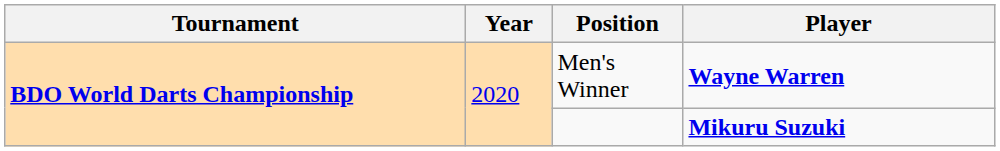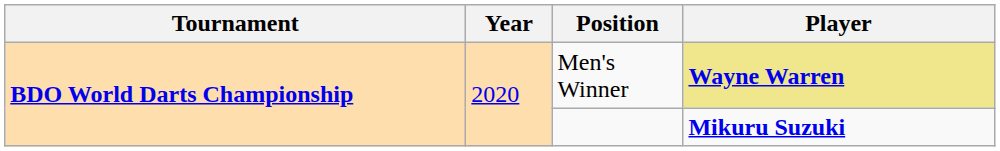(766, 75) no background -> (766, 75) khaki background
